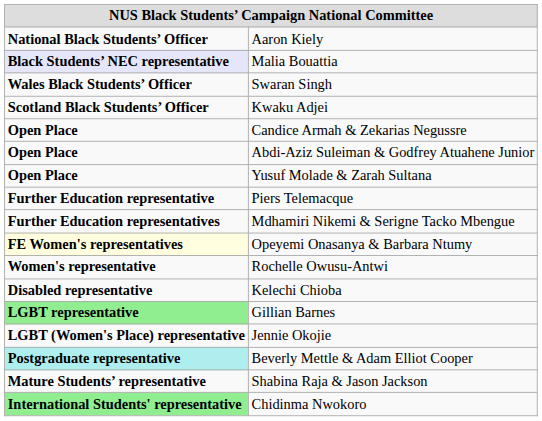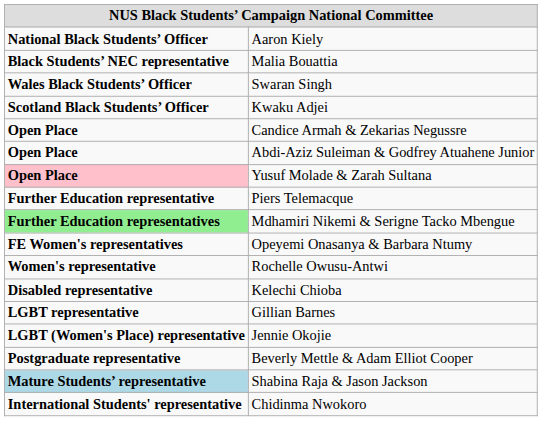(118, 61) lavender background -> (118, 61) no background
(43, 175) no background -> (43, 175) pink background
(114, 221) no background -> (114, 221) lightgreen background
(95, 244) lightyellow background -> (95, 244) no background
(73, 312) lightgreen background -> (73, 312) no background
(94, 358) paleturquoise background -> (94, 358) no background
(107, 381) no background -> (107, 381) lightblue background
(125, 404) lightgreen background -> (125, 404) no background
